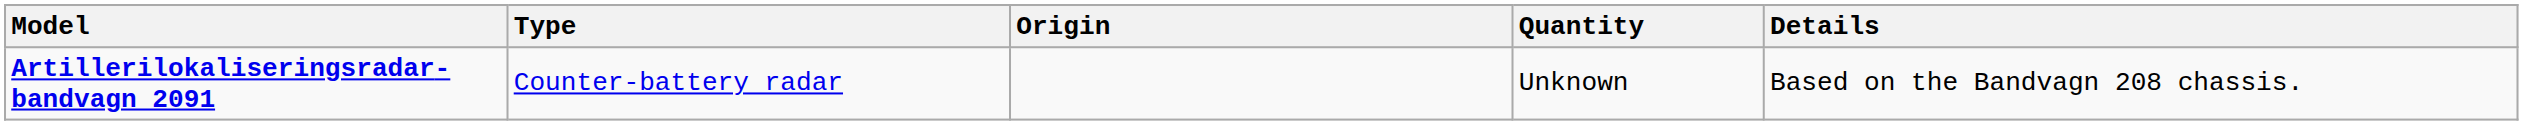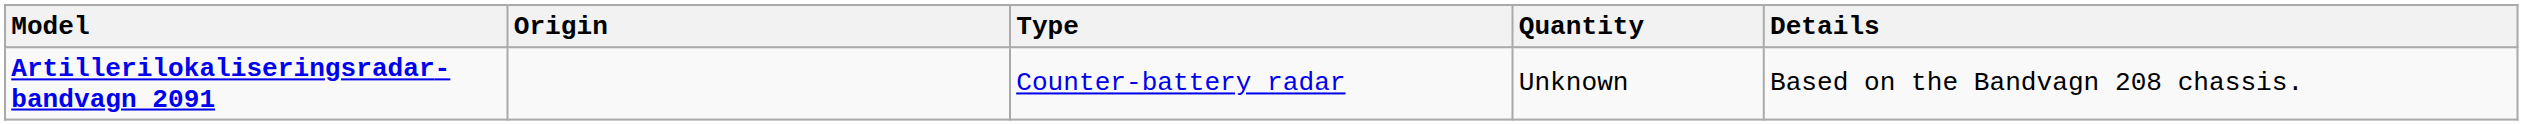columns swapped: (1063, 26) <-> (545, 26)
